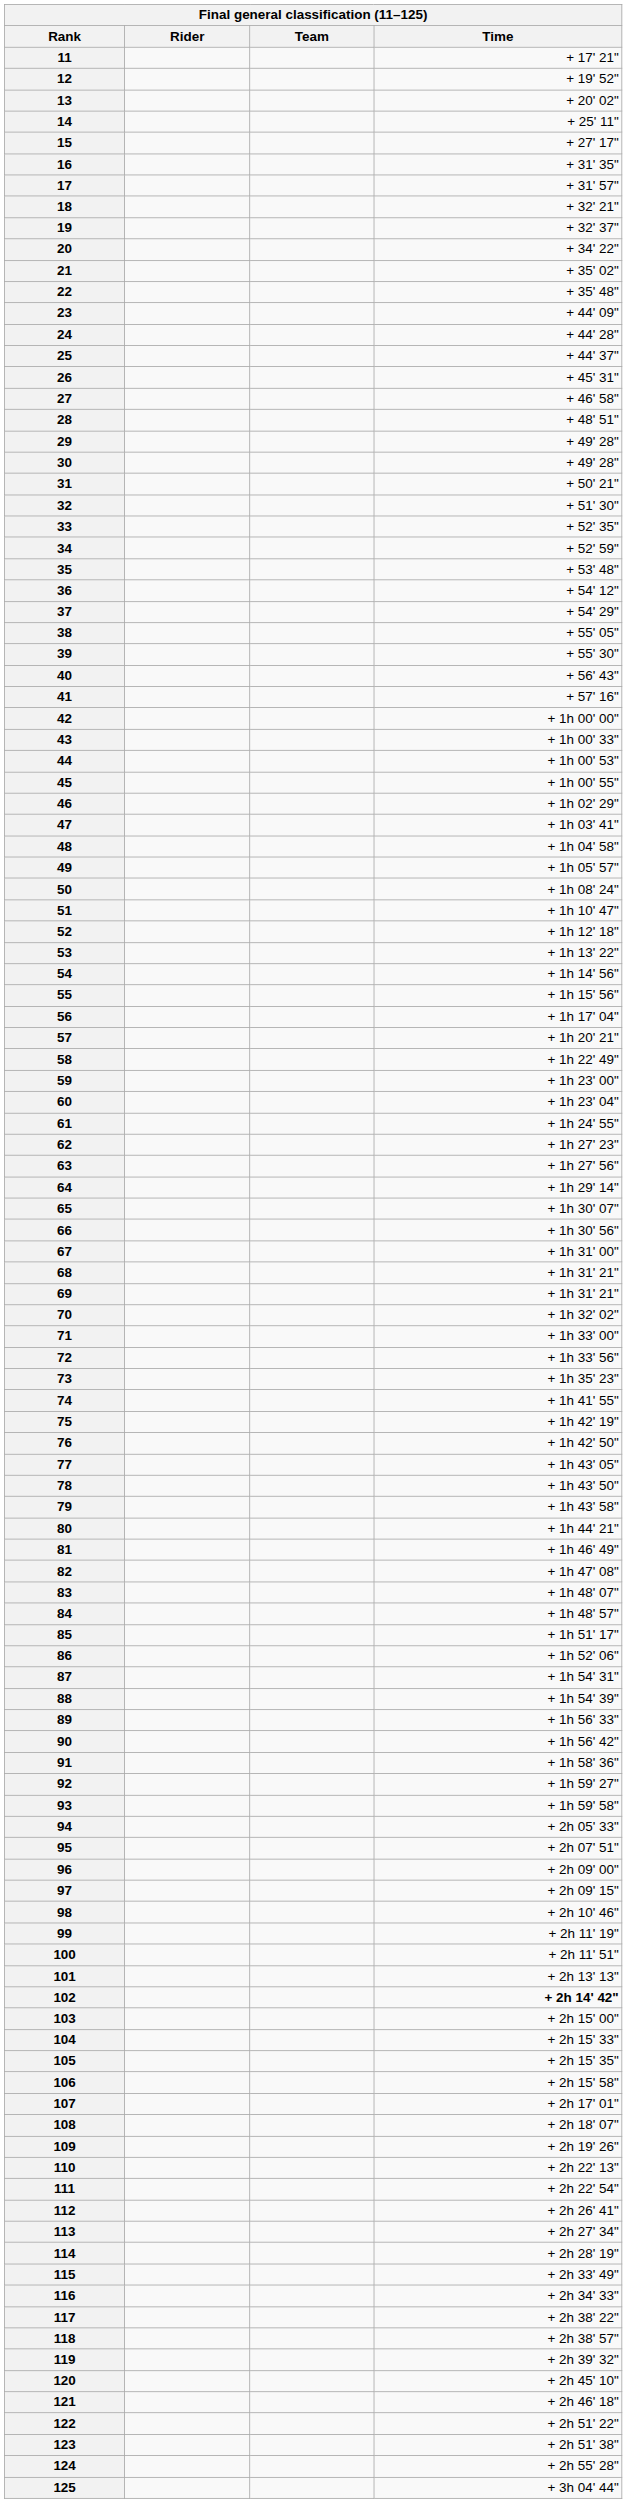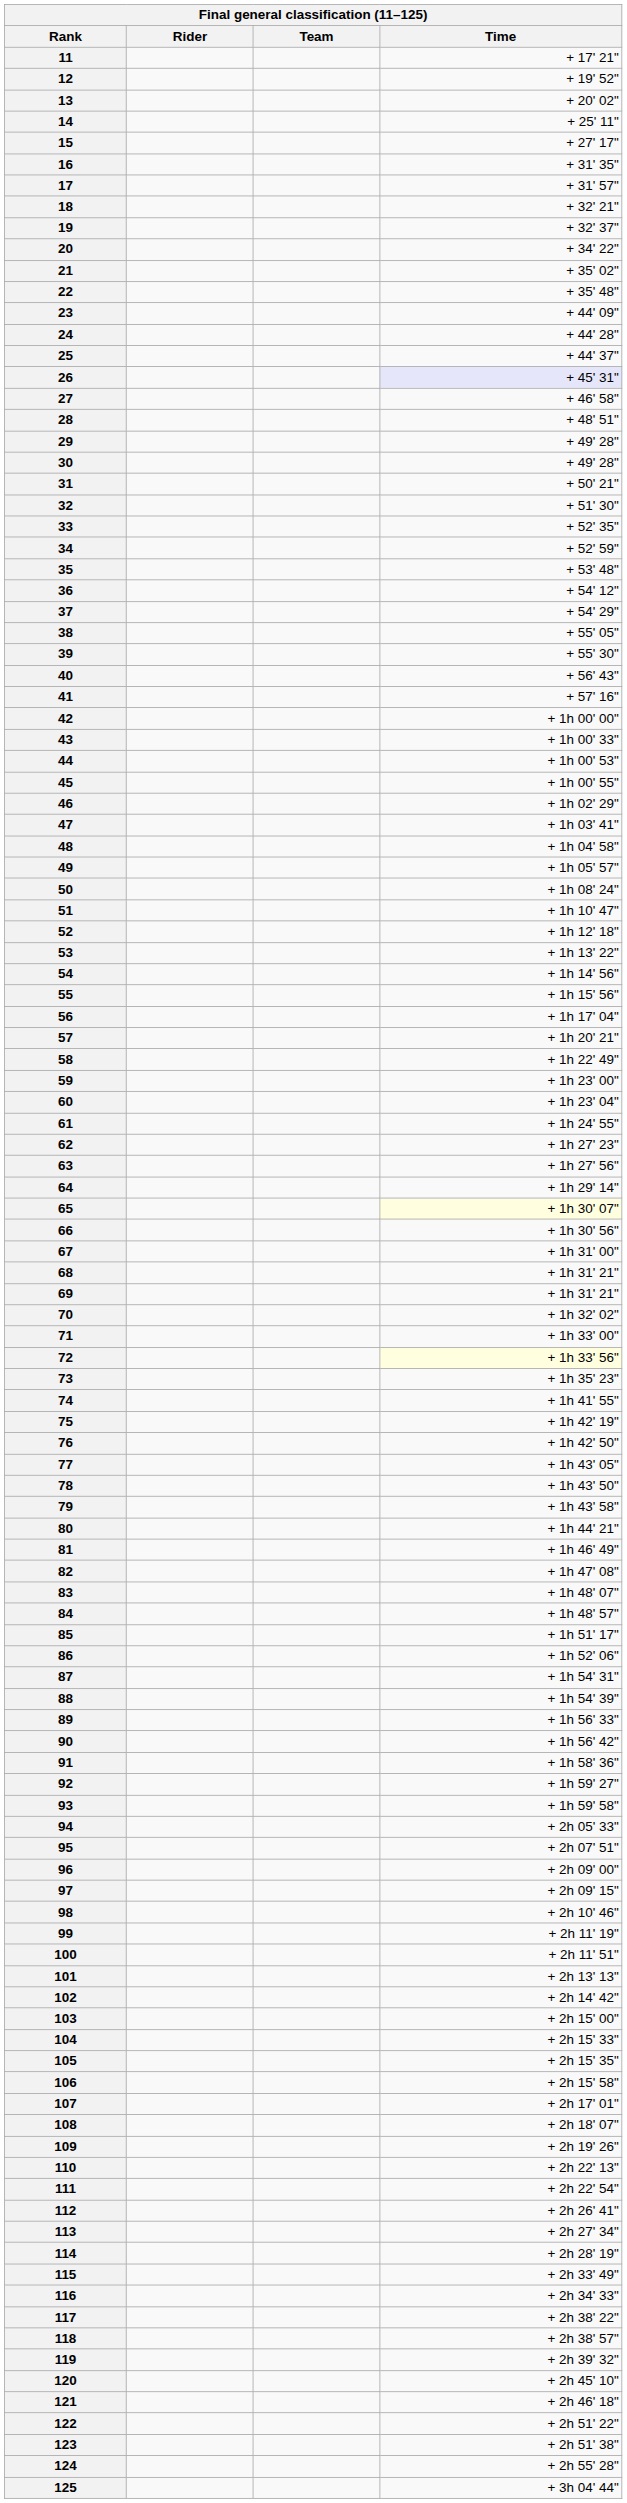(592, 377) no background -> (592, 377) lavender background
(583, 1208) no background -> (583, 1208) lightyellow background
(583, 1358) no background -> (583, 1358) lightyellow background
(582, 1997) bold -> (583, 1997) normal
